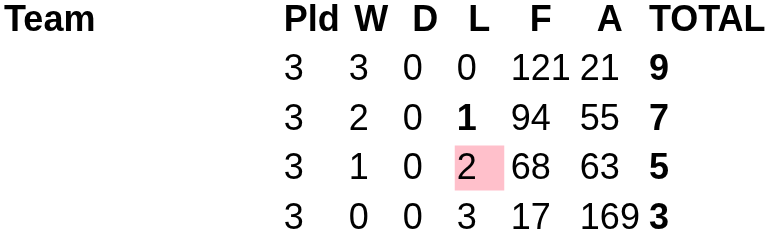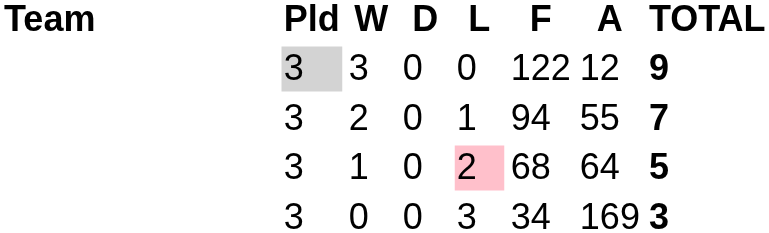(294, 68) no background -> (294, 68) lightgrey background
(541, 68) 121 -> (541, 68) 122
(600, 68) 21 -> (600, 68) 12
(467, 117) bold -> (467, 117) normal
(600, 167) 63 -> (600, 167) 64
(531, 216) 17 -> (531, 216) 34
